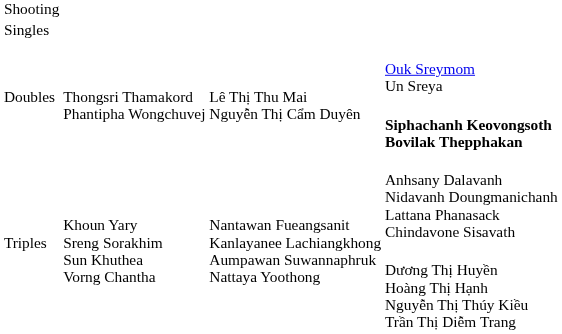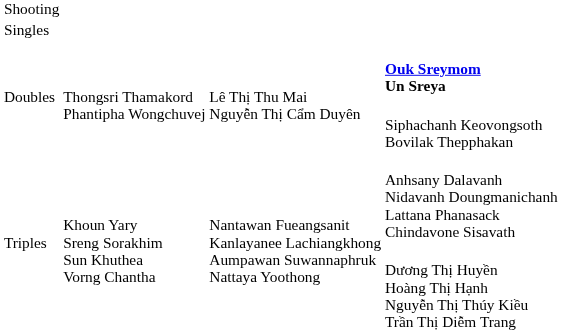(430, 77) normal -> (433, 77) bold
(468, 133) bold -> (464, 133) normal
